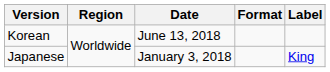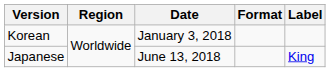(179, 35) June 13, 2018 -> (184, 35) January 3, 2018
(184, 56) January 3, 2018 -> (179, 56) June 13, 2018
